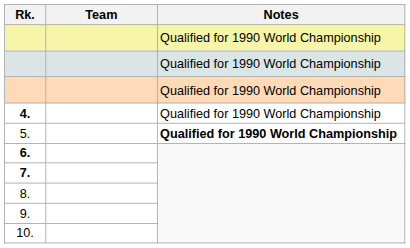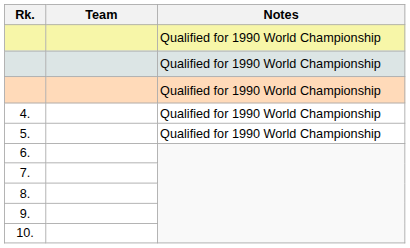(25, 113) bold -> (25, 113) normal
(279, 133) bold -> (270, 133) normal
(25, 153) bold -> (25, 153) normal
(25, 173) bold -> (25, 173) normal
